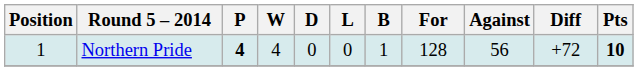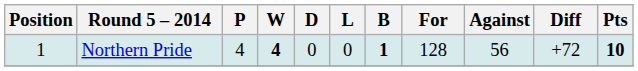(240, 49) bold -> (240, 49) normal
(276, 49) normal -> (276, 49) bold
(384, 49) normal -> (384, 49) bold
